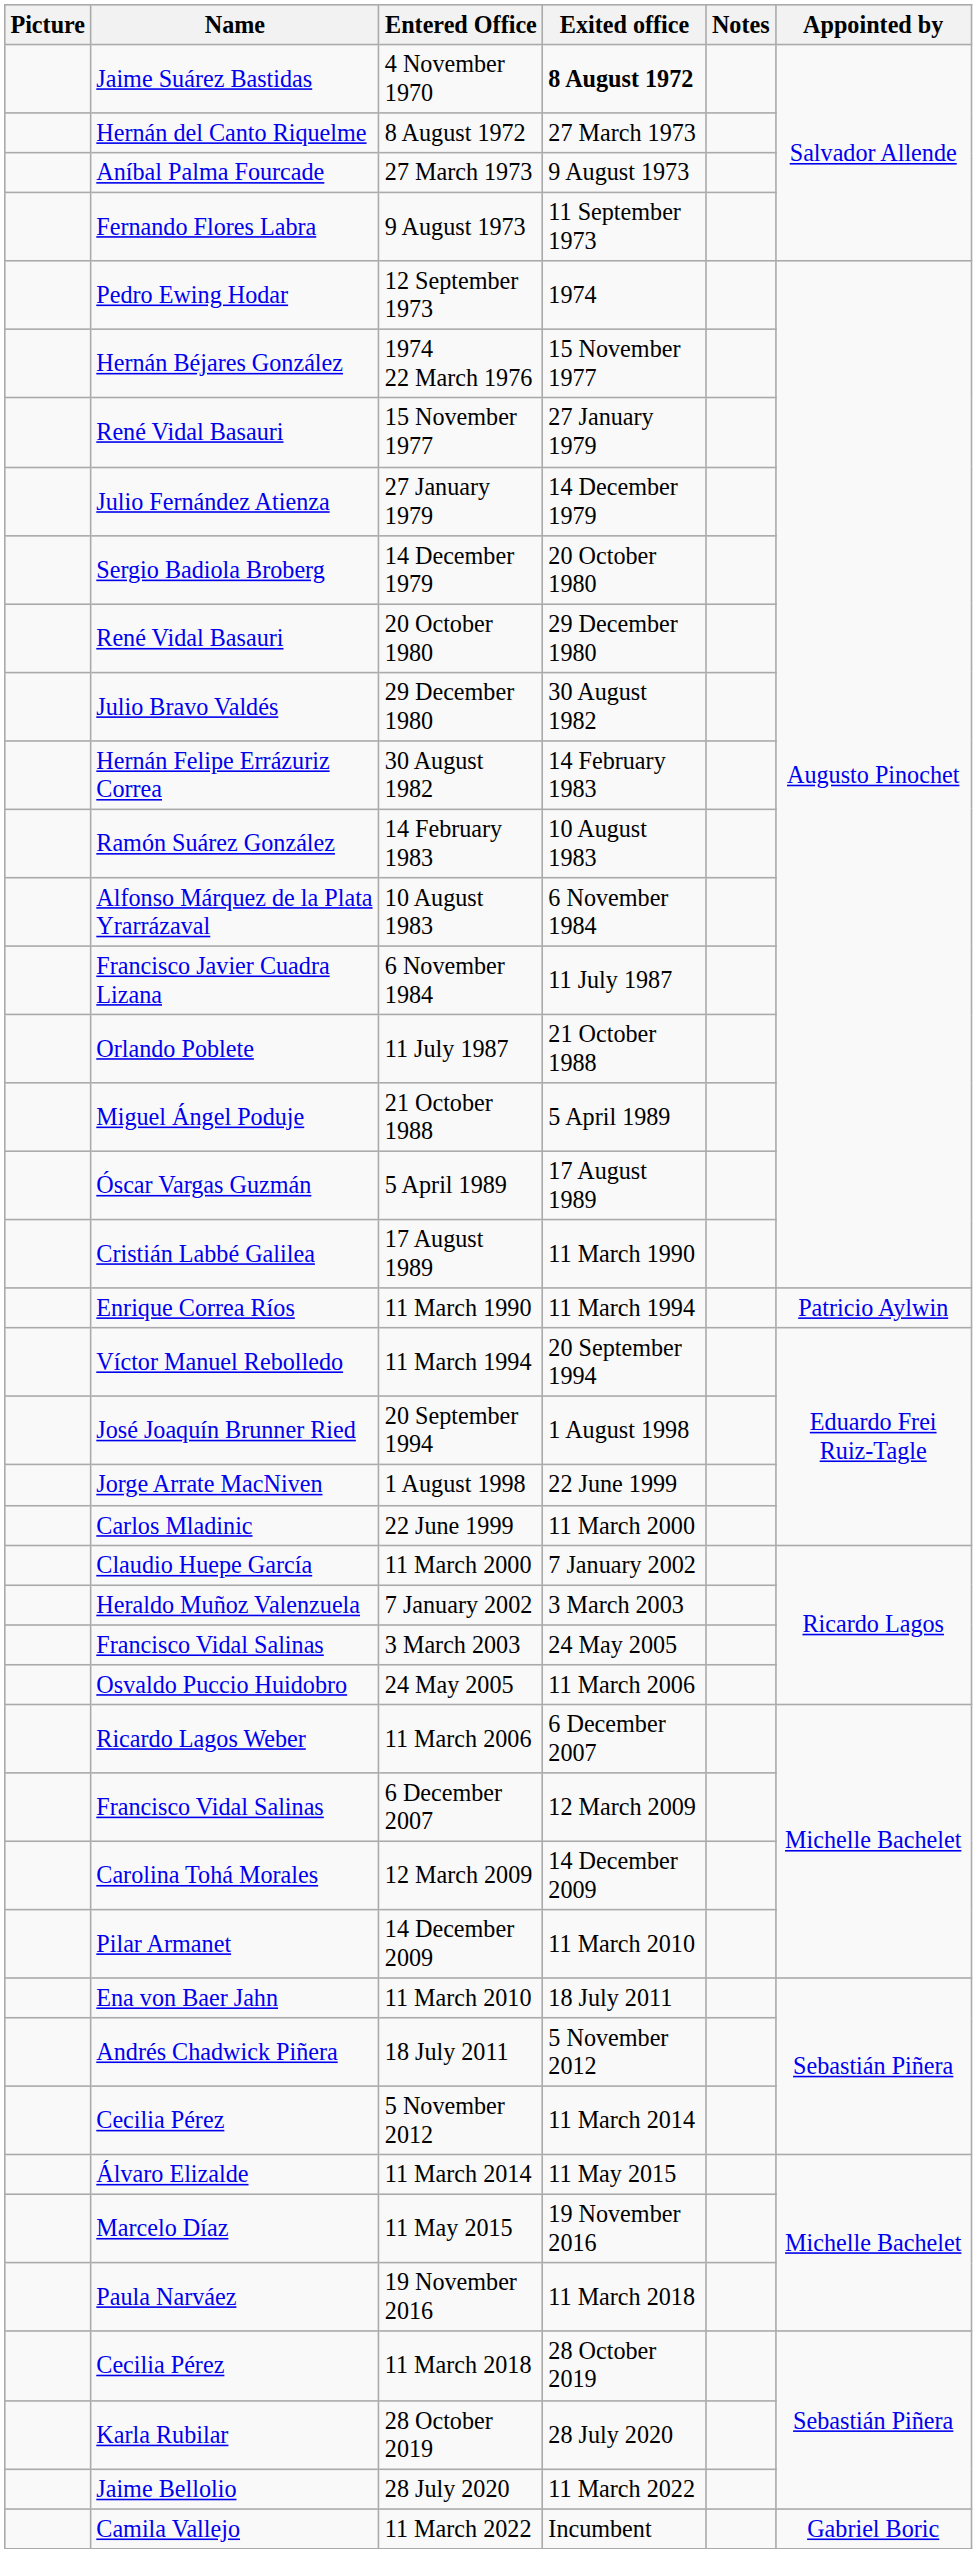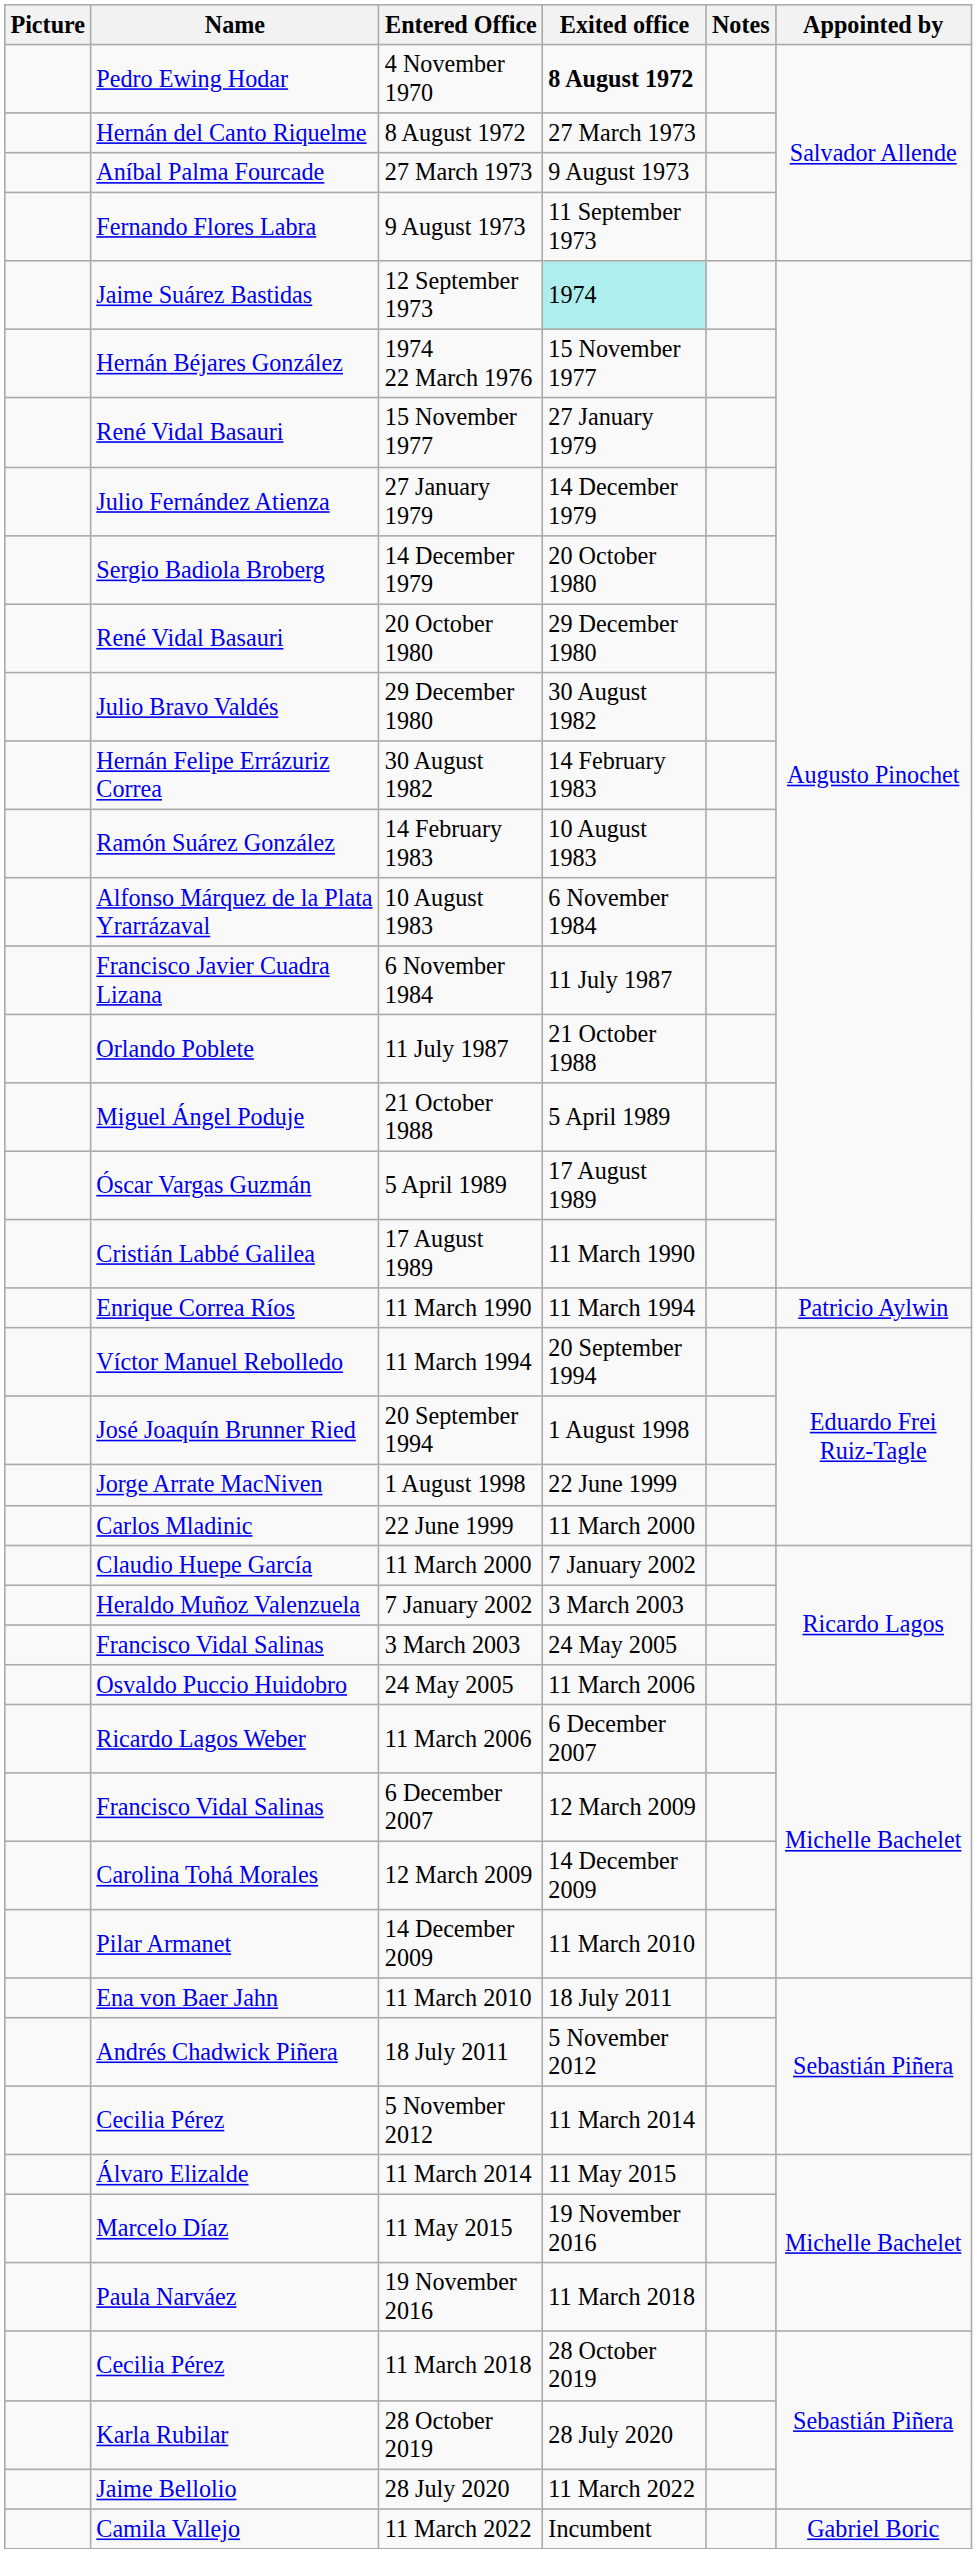(204, 78) Jaime Suárez Bastidas -> (192, 78) Pedro Ewing Hodar
(192, 295) Pedro Ewing Hodar -> (204, 295) Jaime Suárez Bastidas
(572, 295) no background -> (572, 295) paleturquoise background
